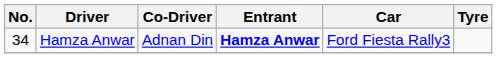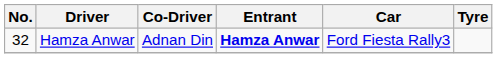(20, 40) 34 -> (20, 40) 32
